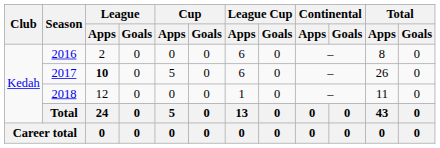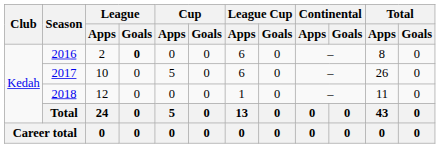(137, 53) normal -> (137, 53) bold
(102, 73) bold -> (102, 73) normal
